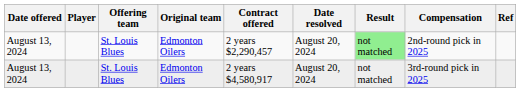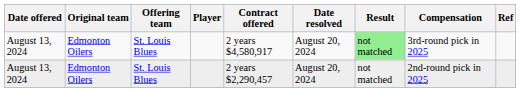columns swapped: (82, 18) <-> (191, 18)
(249, 46) 2 years $2,290,457 -> (249, 46) 2 years $4,580,917
(444, 46) 2nd-round pick in 2025 -> (443, 46) 3rd-round pick in 2025
(249, 73) 2 years $4,580,917 -> (249, 73) 2 years $2,290,457
(443, 73) 3rd-round pick in 2025 -> (444, 73) 2nd-round pick in 2025
